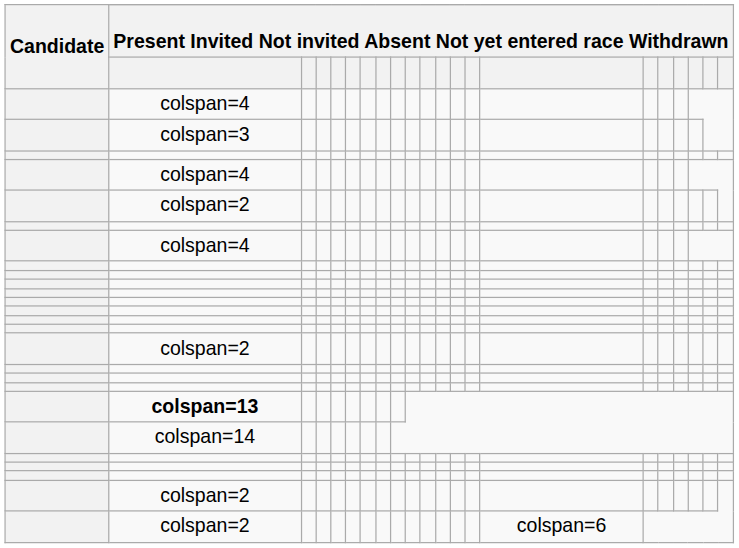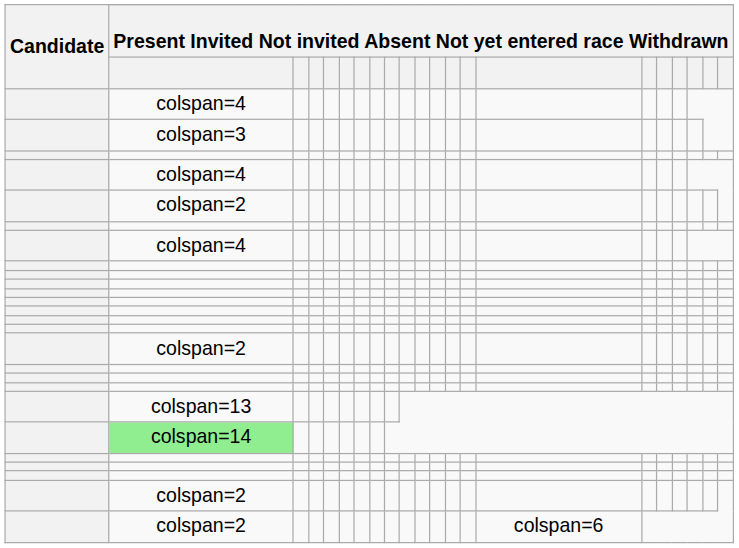(205, 406) bold -> (201, 406) normal
(205, 437) no background -> (201, 437) lightgreen background
